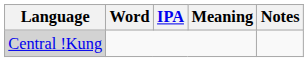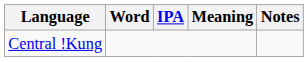(55, 43) lightgrey background -> (55, 43) no background
